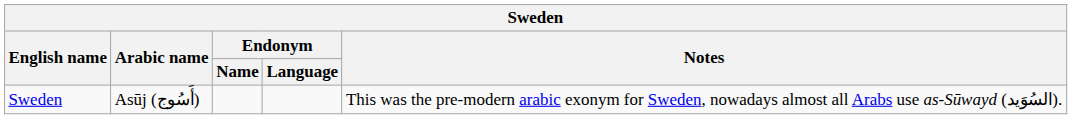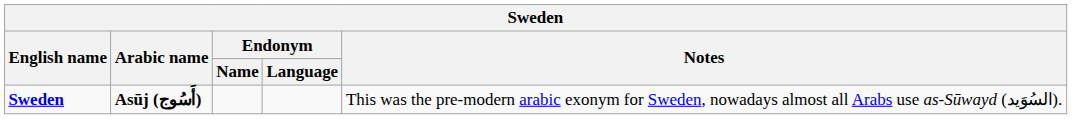(35, 99) normal -> (36, 99) bold
(157, 99) normal -> (158, 99) bold
